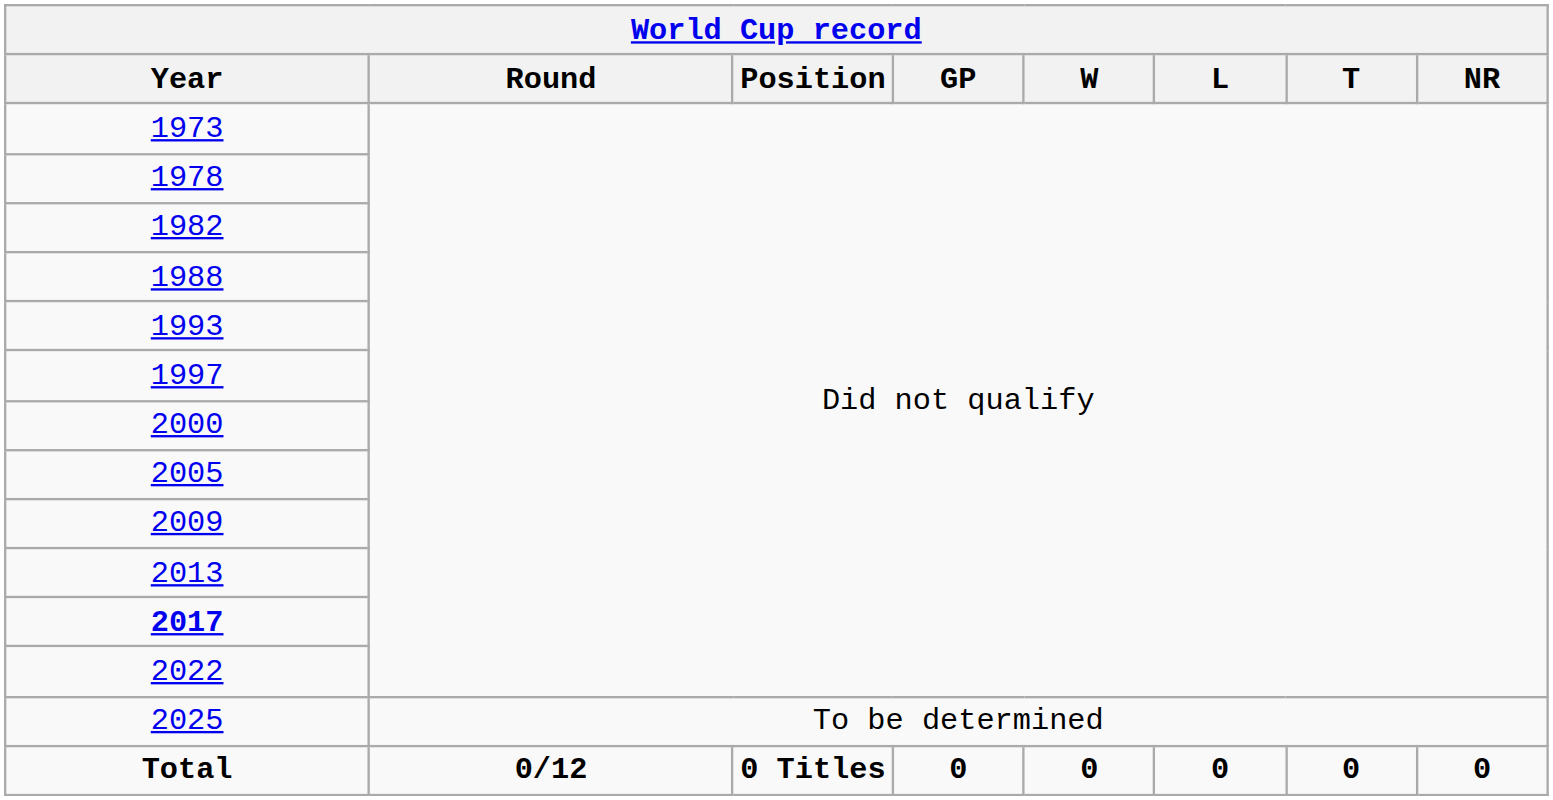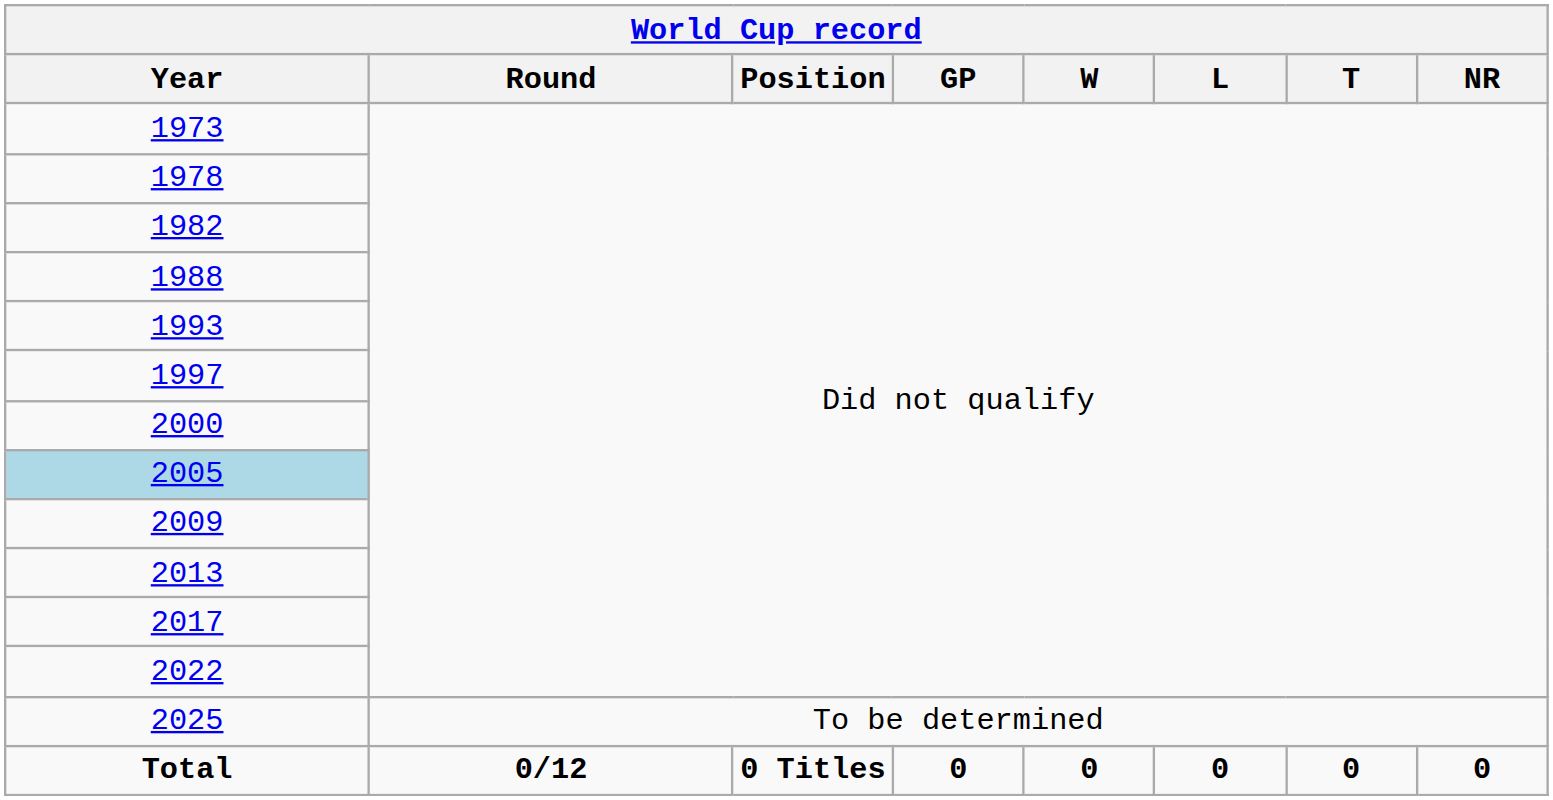(187, 474) no background -> (187, 474) lightblue background
(187, 622) bold -> (187, 622) normal
